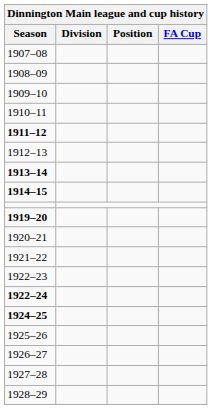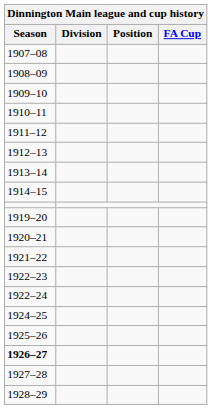(27, 132) bold -> (27, 132) normal
(27, 172) bold -> (27, 172) normal
(27, 192) bold -> (27, 192) normal
(27, 217) bold -> (27, 217) normal
(27, 296) bold -> (27, 296) normal
(27, 315) bold -> (27, 315) normal
(27, 355) normal -> (27, 355) bold
